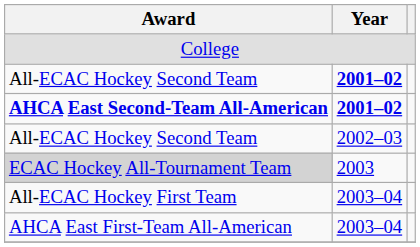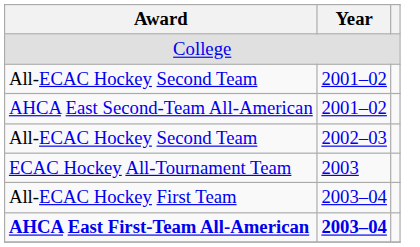(369, 78) bold -> (354, 78) normal
(168, 108) bold -> (161, 108) normal
(369, 108) bold -> (354, 108) normal
(150, 167) lightgrey background -> (150, 167) no background
(150, 227) normal -> (159, 227) bold
(369, 227) normal -> (354, 227) bold
